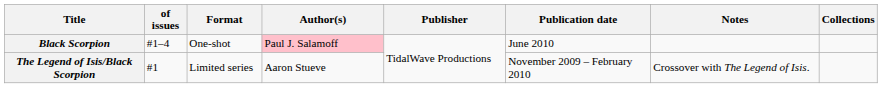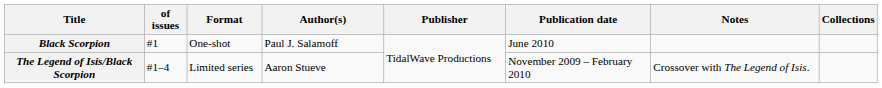(158, 43) #1–4 -> (152, 43) #1
(301, 43) pink background -> (301, 43) no background
(152, 67) #1 -> (158, 67) #1–4
